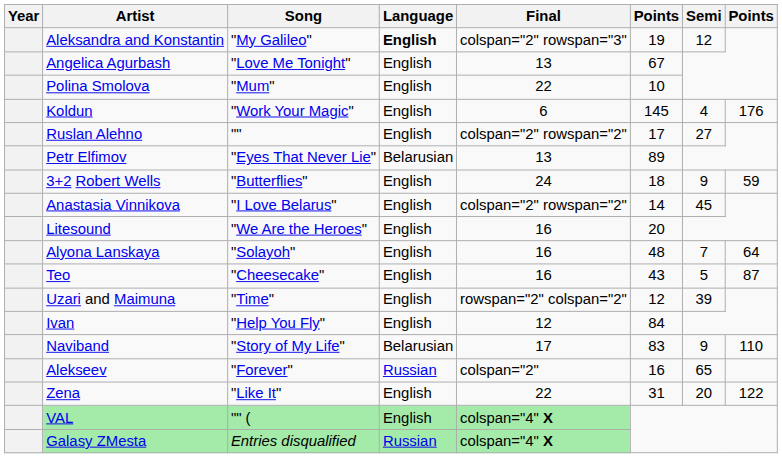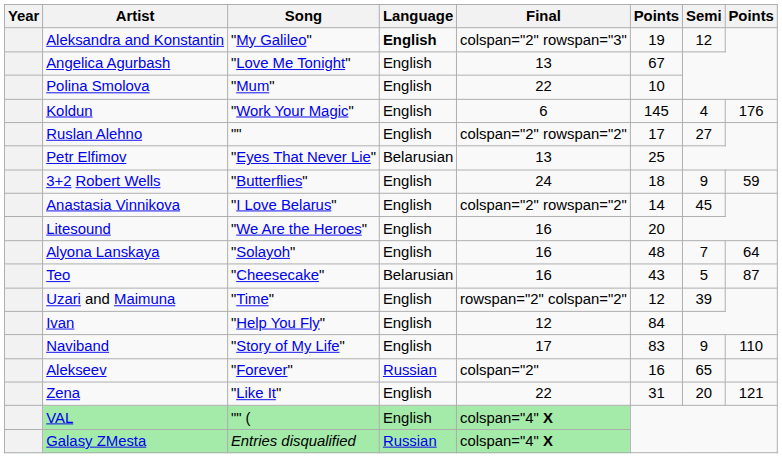(656, 157) 89 -> (656, 157) 25
(407, 275) English -> (418, 275) Belarusian
(418, 346) Belarusian -> (407, 346) English
(751, 393) 122 -> (751, 393) 121
